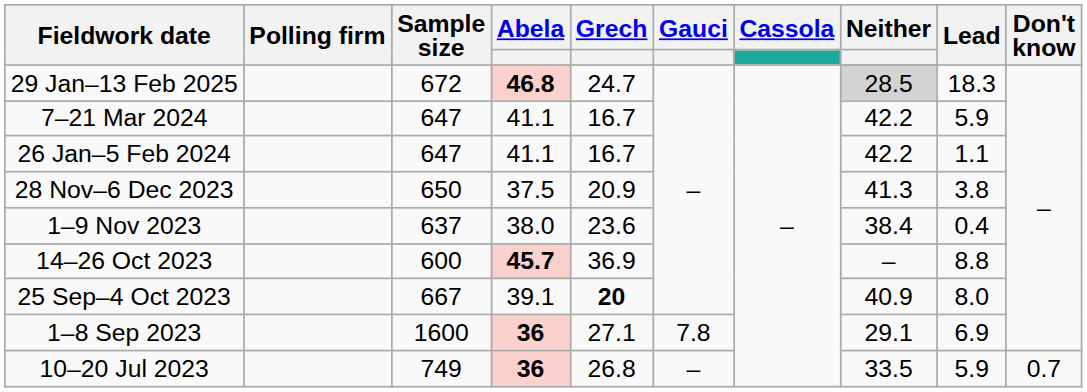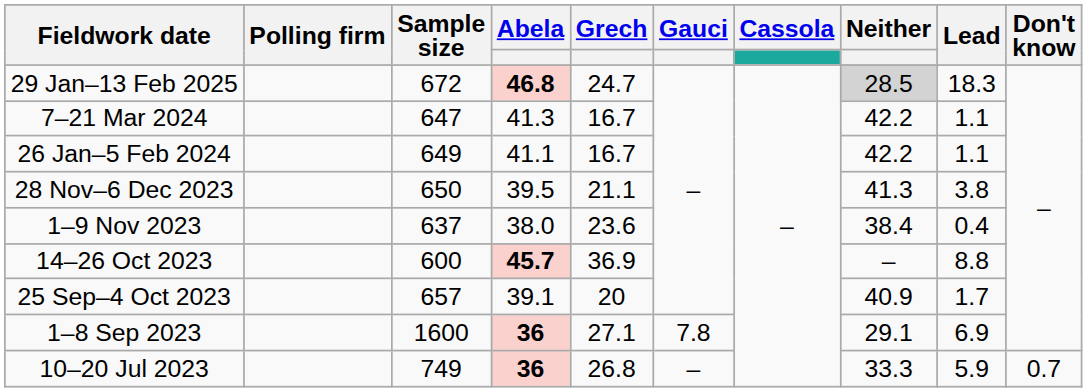(531, 119) 41.1 -> (531, 119) 41.3
(972, 119) 5.9 -> (972, 119) 1.1
(441, 154) 647 -> (441, 154) 649
(531, 190) 37.5 -> (531, 190) 39.5
(612, 190) 20.9 -> (612, 190) 21.1
(441, 297) 667 -> (441, 297) 657
(612, 297) bold -> (612, 297) normal
(972, 297) 8.0 -> (972, 297) 1.7
(889, 368) 33.5 -> (889, 368) 33.3
